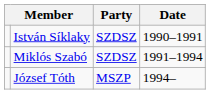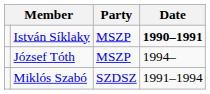(116, 36) SZDSZ -> (113, 36) MSZP
(173, 36) normal -> (173, 36) bold
rows swapped: (50, 57) <-> (44, 78)
